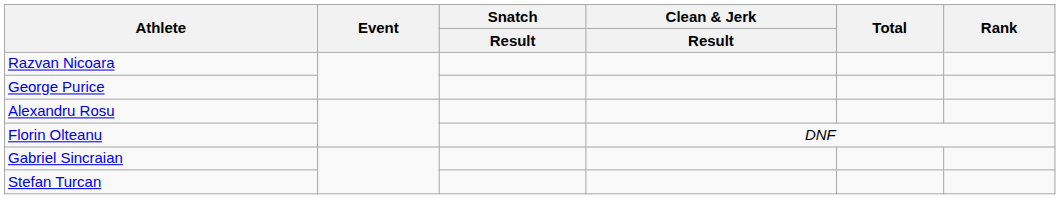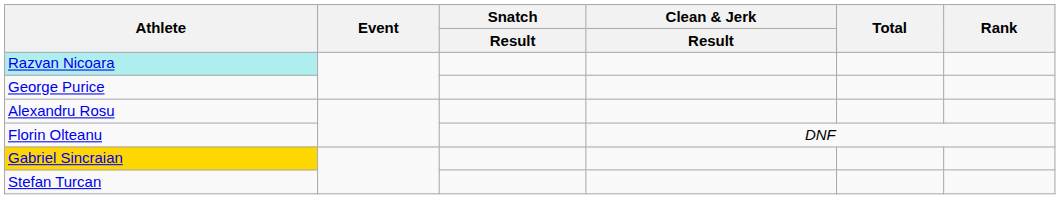(61, 64) no background -> (61, 64) paleturquoise background
(65, 159) no background -> (65, 159) gold background
